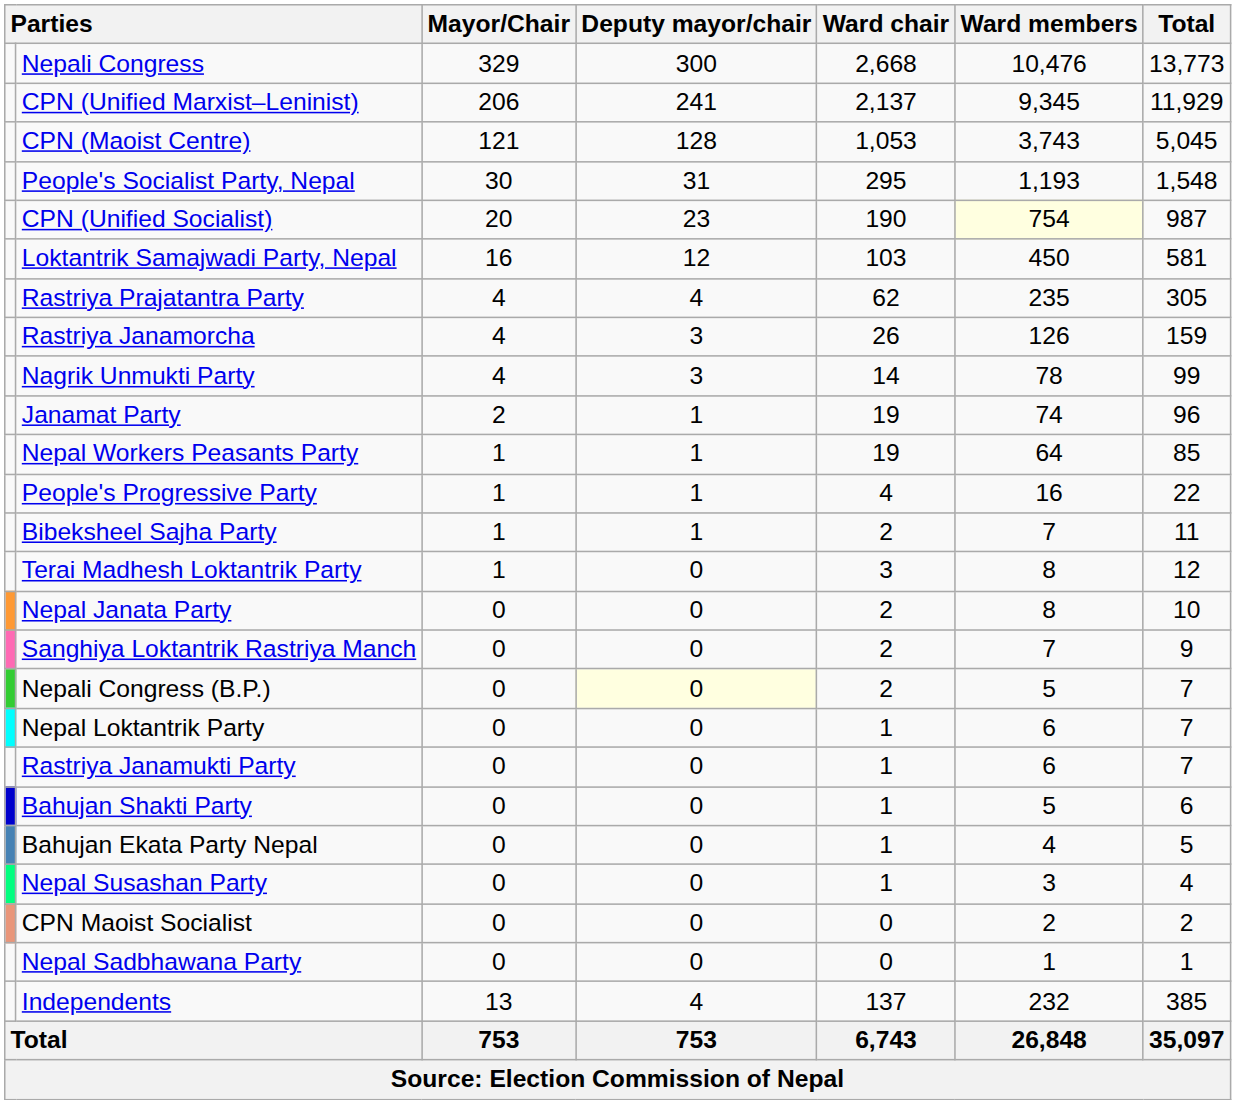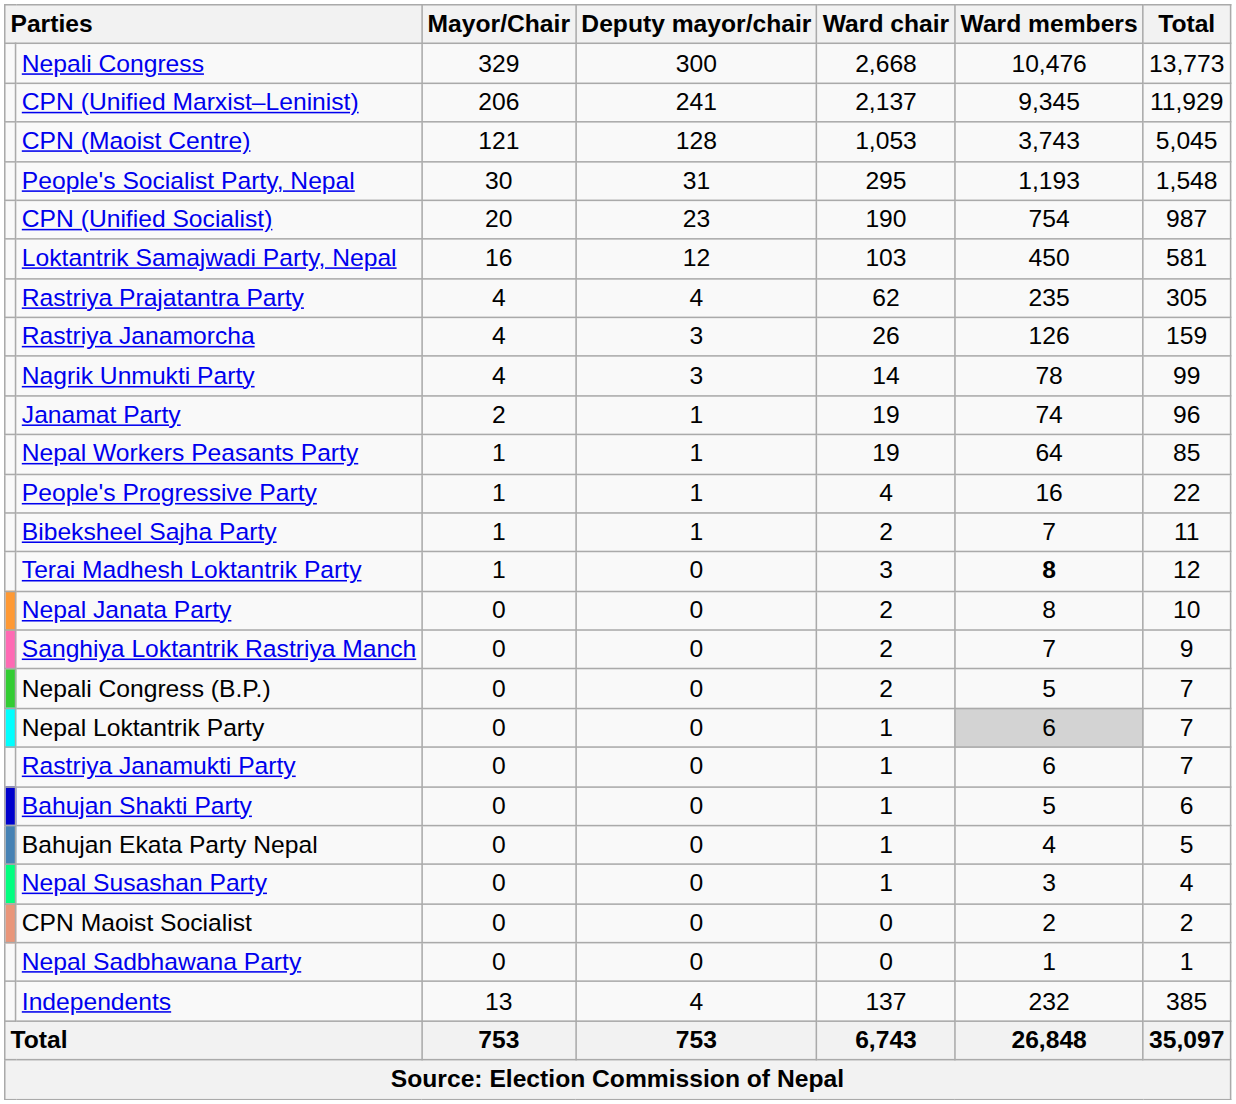(1049, 219) lightyellow background -> (1049, 219) no background
(1049, 571) normal -> (1049, 571) bold
(696, 688) lightyellow background -> (696, 688) no background
(1049, 727) no background -> (1049, 727) lightgrey background
